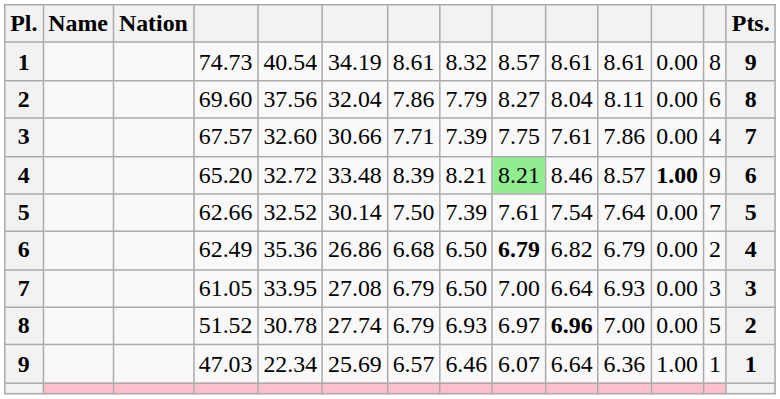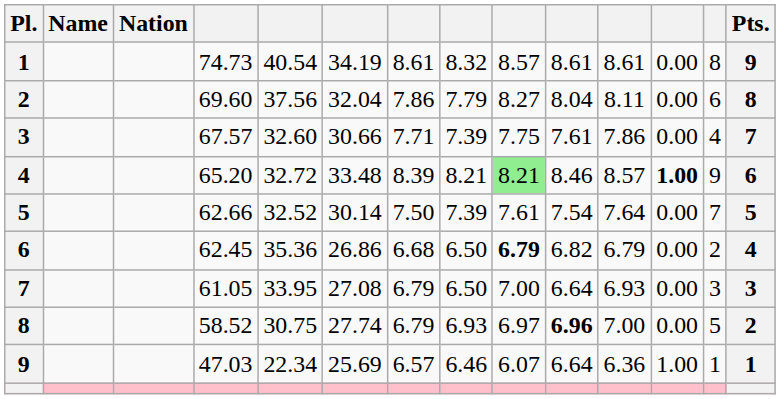(226, 250) 62.49 -> (226, 250) 62.45
(226, 325) 51.52 -> (226, 325) 58.52
(290, 325) 30.78 -> (290, 325) 30.75
